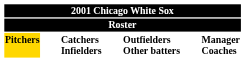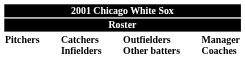(22, 39) gold background -> (22, 39) no background
